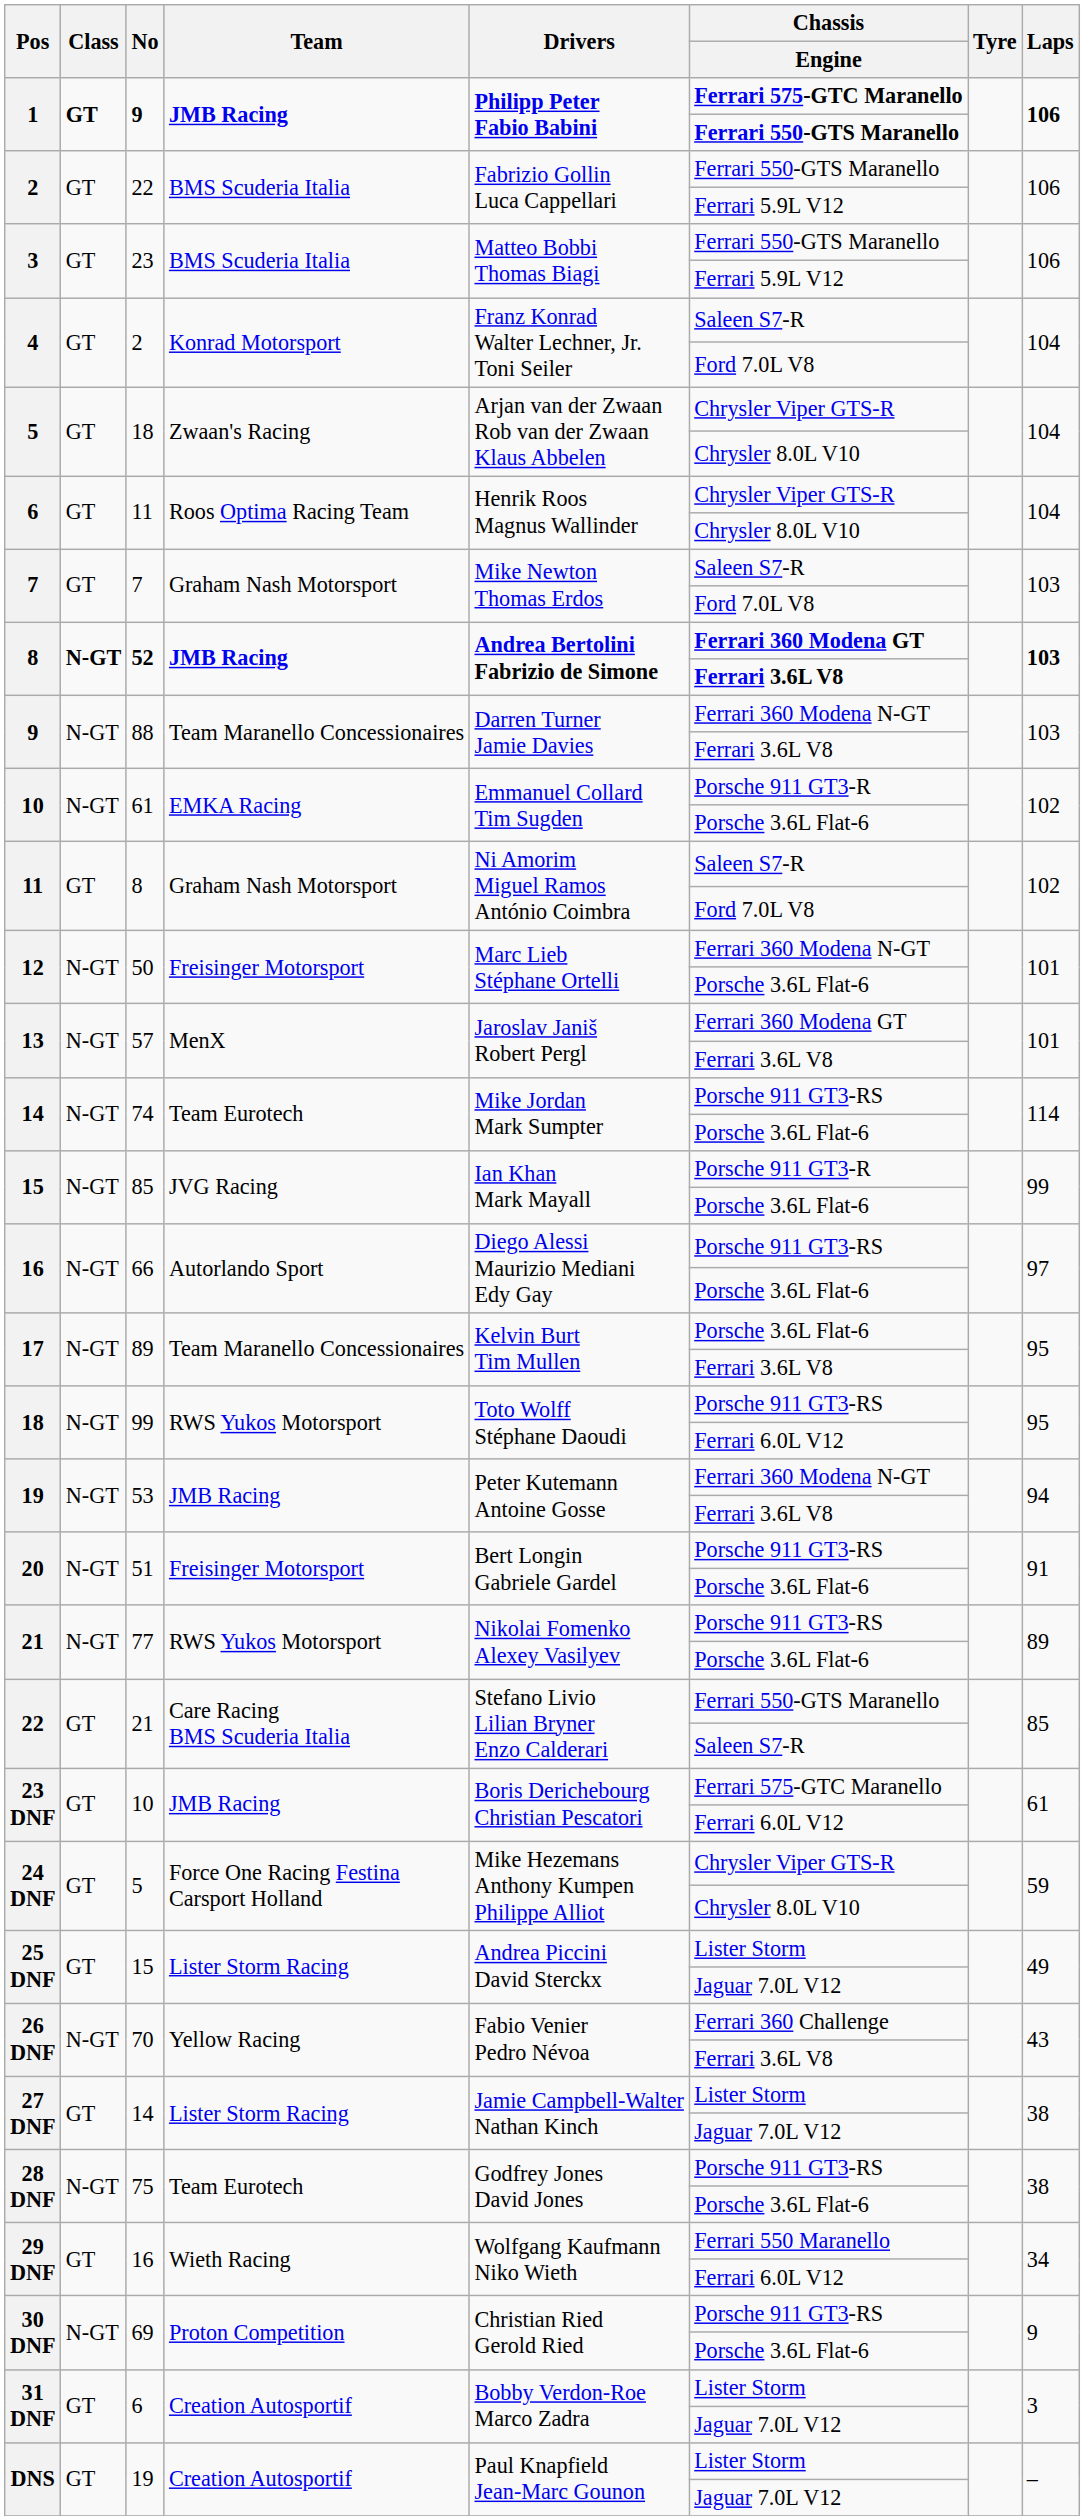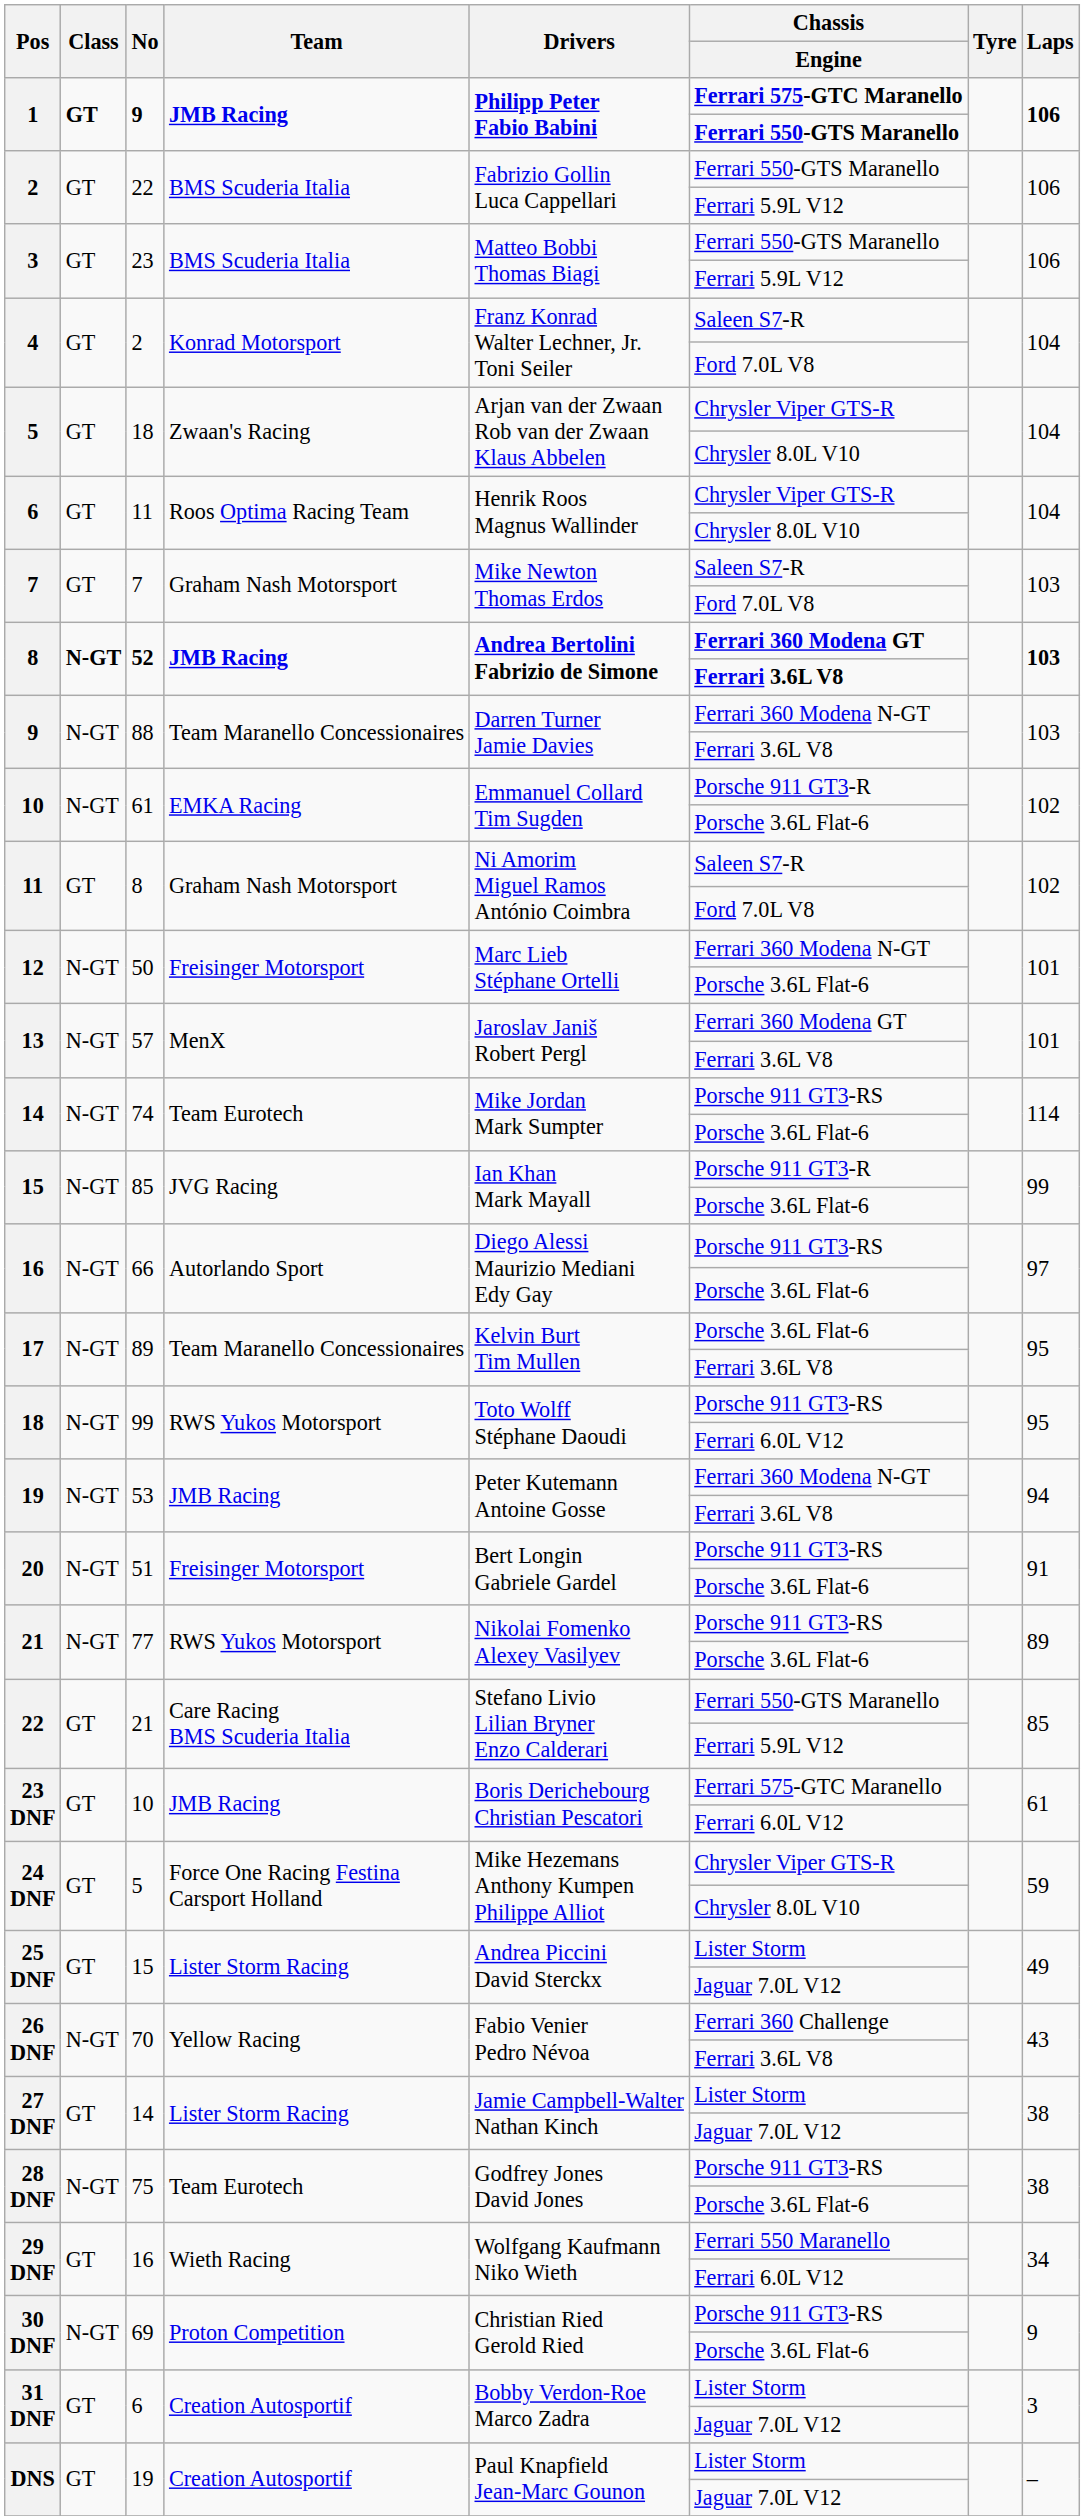(749, 1745) Saleen S7-R -> (769, 1745) Ferrari 5.9L V12
